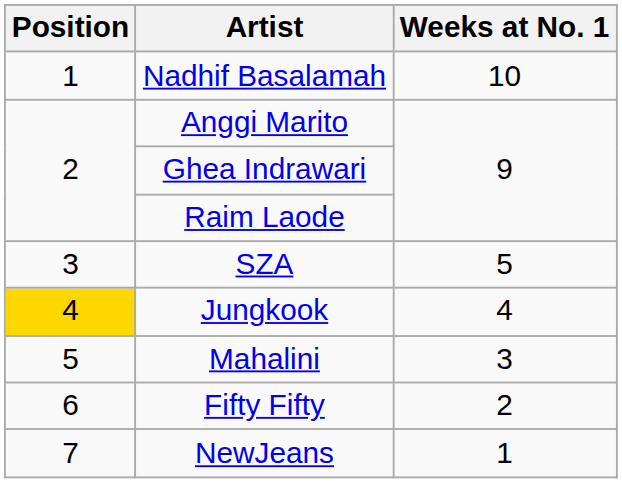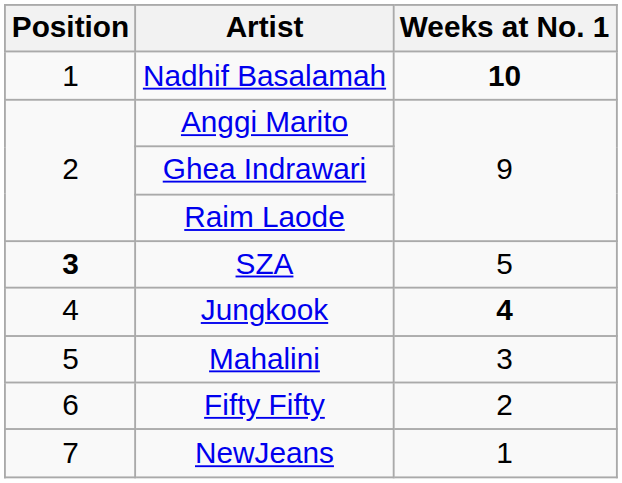(505, 75) normal -> (505, 75) bold
(70, 264) normal -> (70, 264) bold
(70, 311) gold background -> (70, 311) no background
(505, 311) normal -> (505, 311) bold
